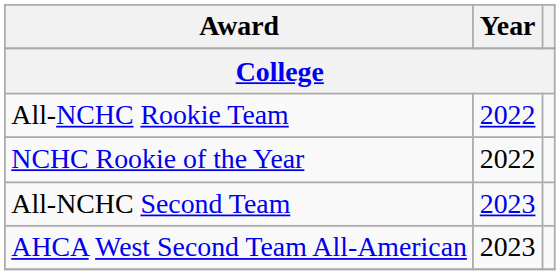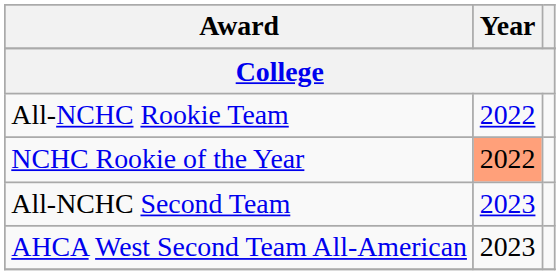(508, 159) no background -> (508, 159) lightsalmon background
